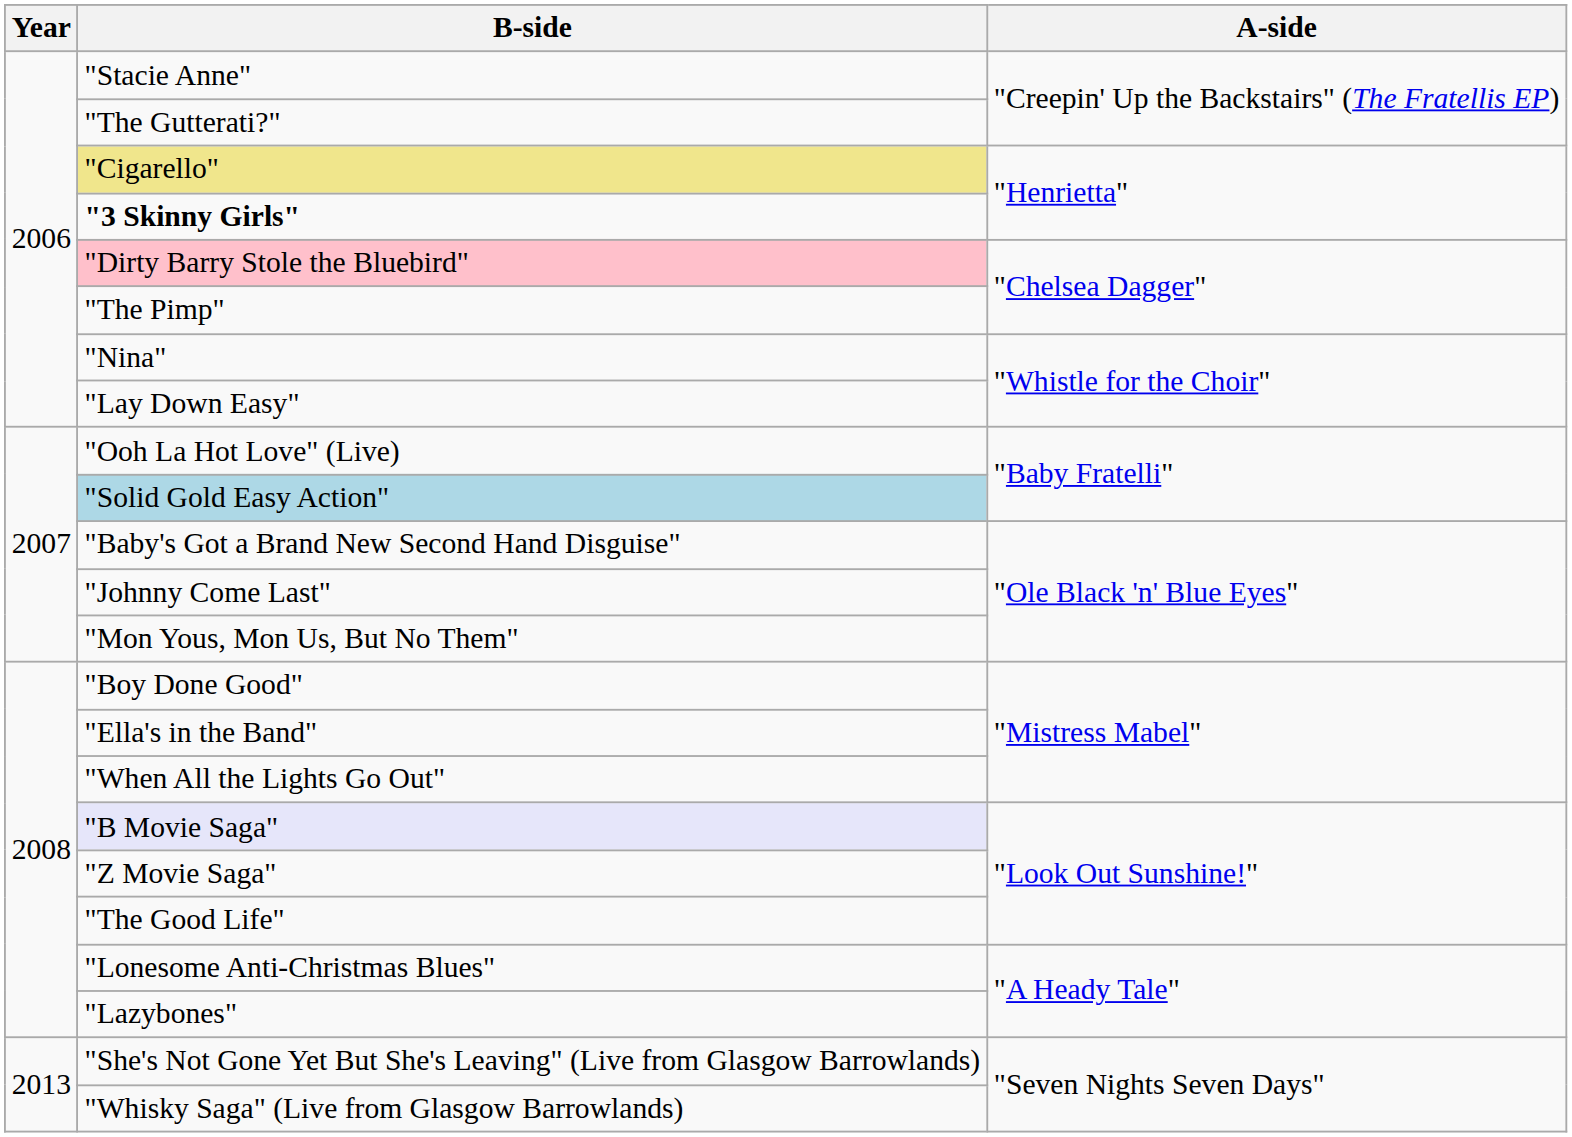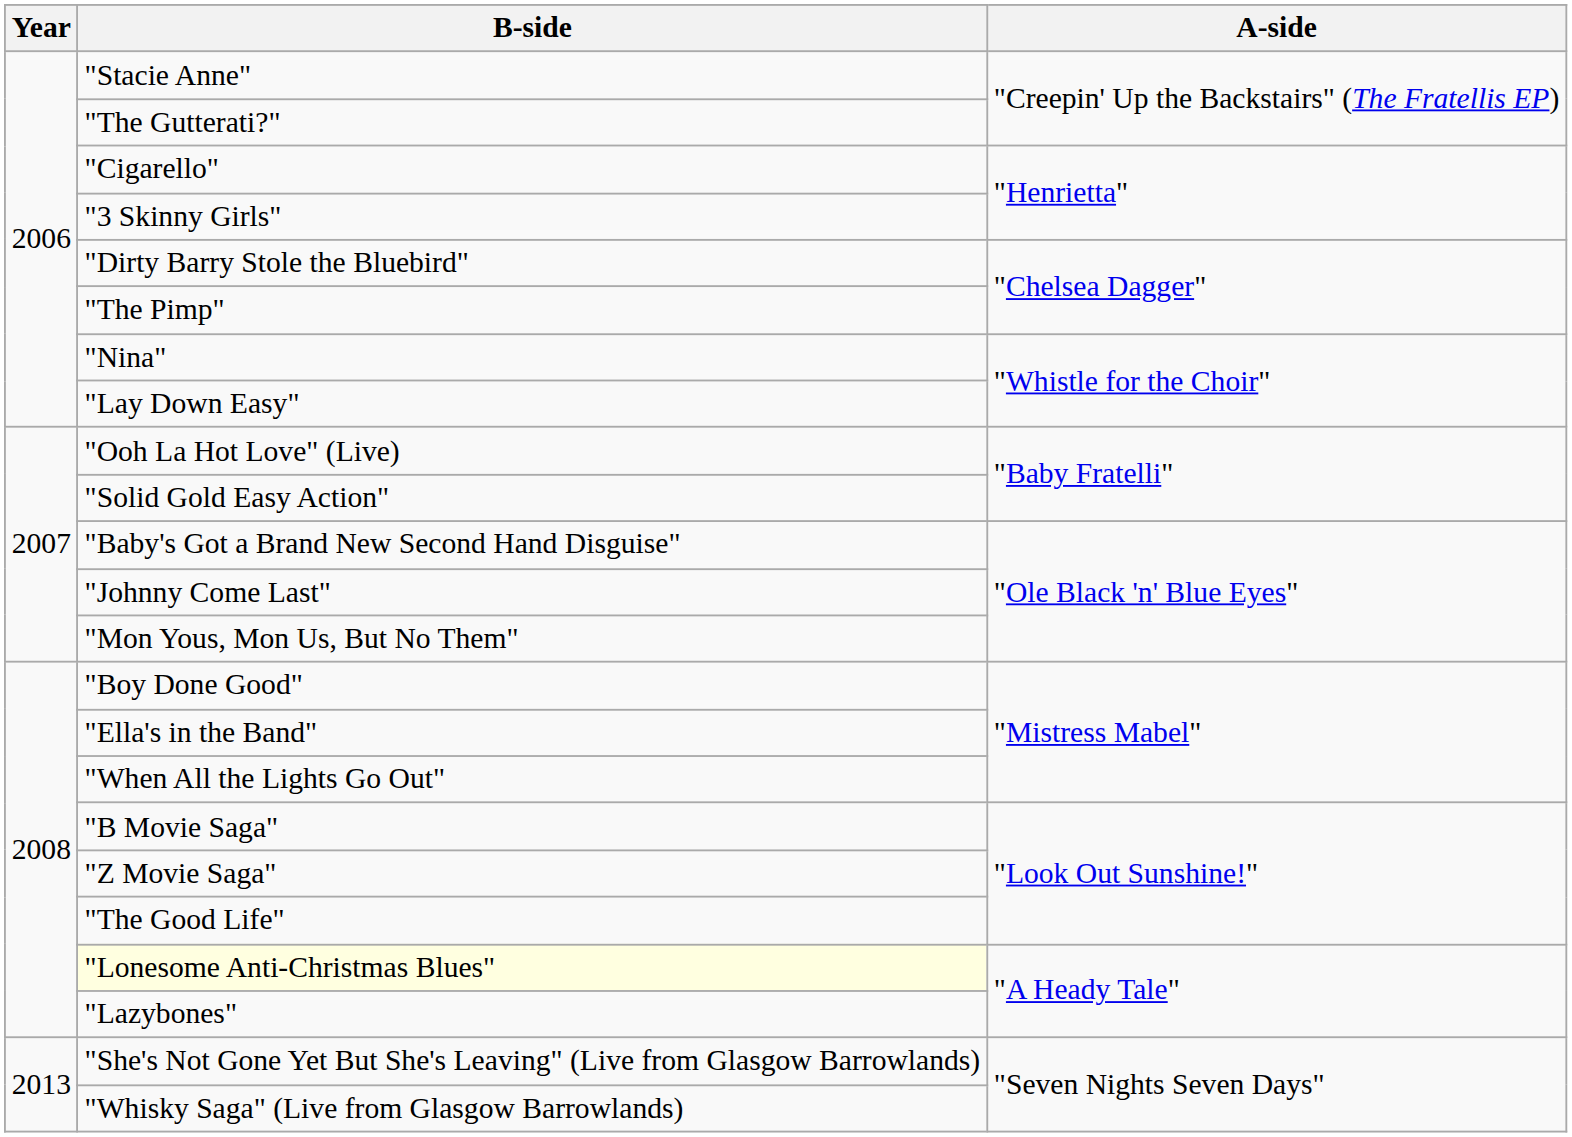(152, 168) khaki background -> (152, 168) no background
(192, 215) bold -> (183, 215) normal
(277, 262) pink background -> (277, 262) no background
(237, 497) lightblue background -> (237, 497) no background
(181, 826) lavender background -> (181, 826) no background
(290, 966) no background -> (290, 966) lightyellow background
